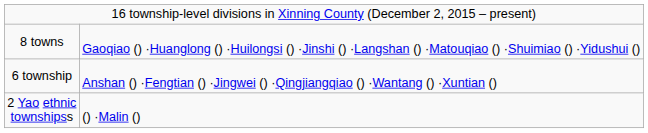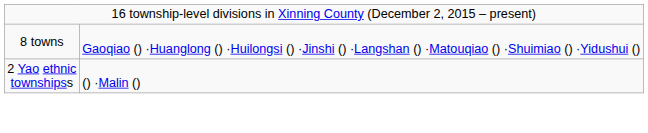- row: (42, 75)
